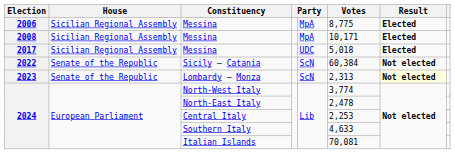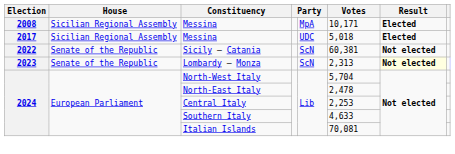- row: (27, 24)
(344, 63) 60,384 -> (344, 50) 60,381
(341, 90) 3,774 -> (341, 77) 5,704
